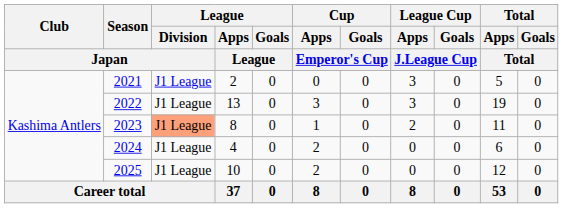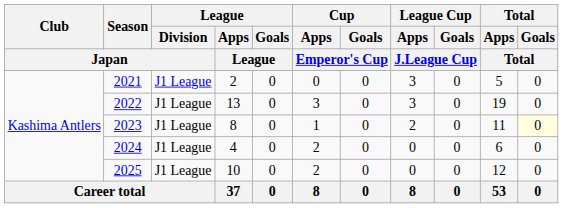(183, 125) lightsalmon background -> (183, 125) no background
(538, 125) no background -> (538, 125) lightyellow background
